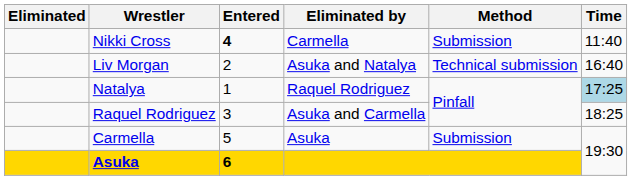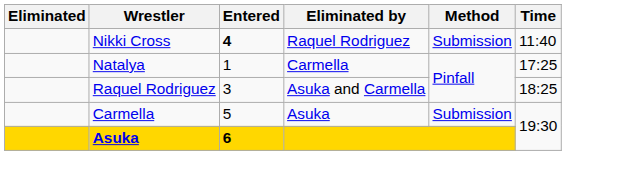(318, 41) Carmella -> (349, 41) Raquel Rodriguez
- row: (131, 65)
(349, 89) Raquel Rodriguez -> (318, 65) Carmella
(604, 89) lightblue background -> (538, 65) no background
